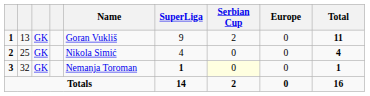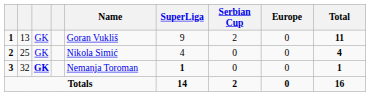(41, 68) normal -> (41, 68) bold
(234, 68) lightyellow background -> (235, 68) no background
